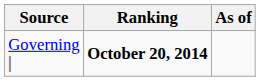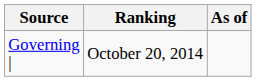(147, 53) bold -> (145, 53) normal
